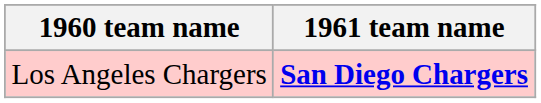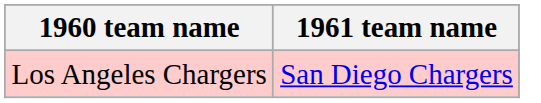(404, 73) bold -> (397, 73) normal
